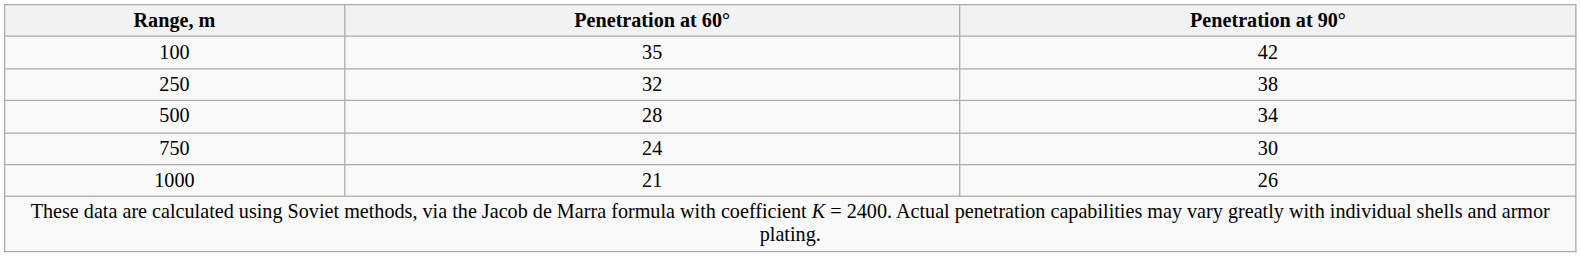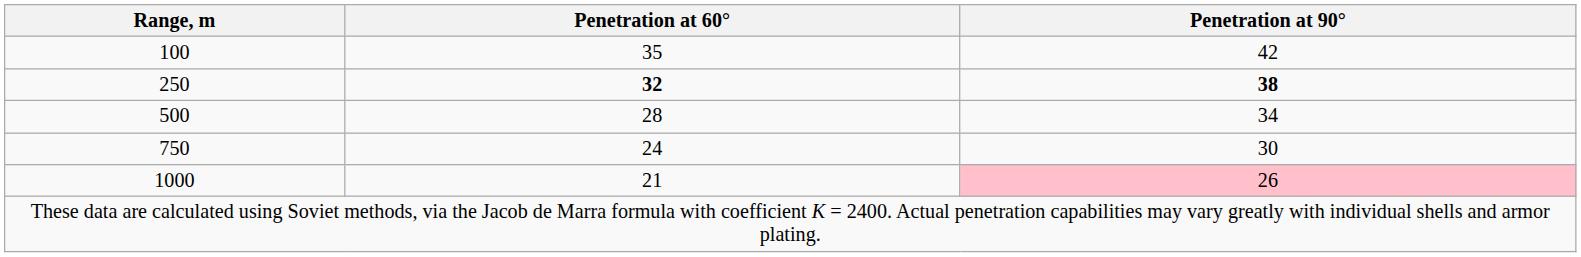(652, 84) normal -> (652, 84) bold
(1268, 84) normal -> (1268, 84) bold
(1268, 180) no background -> (1268, 180) pink background
